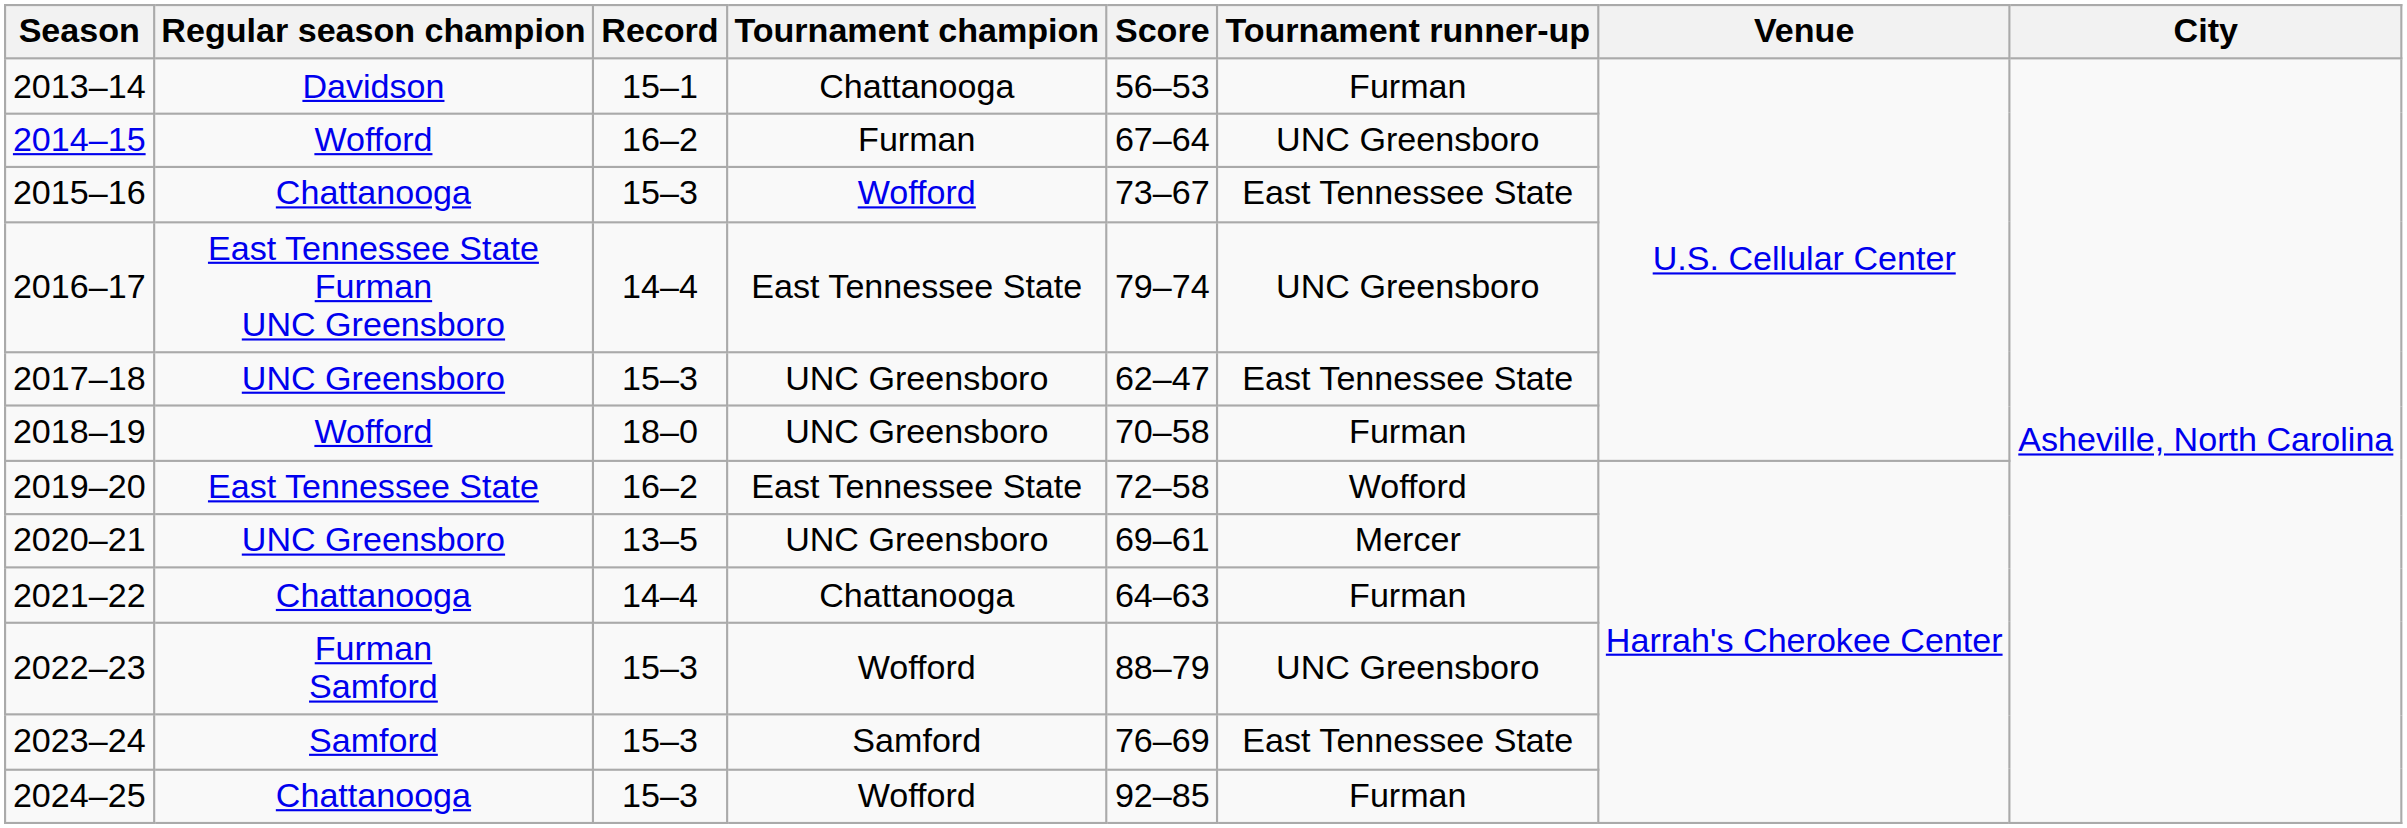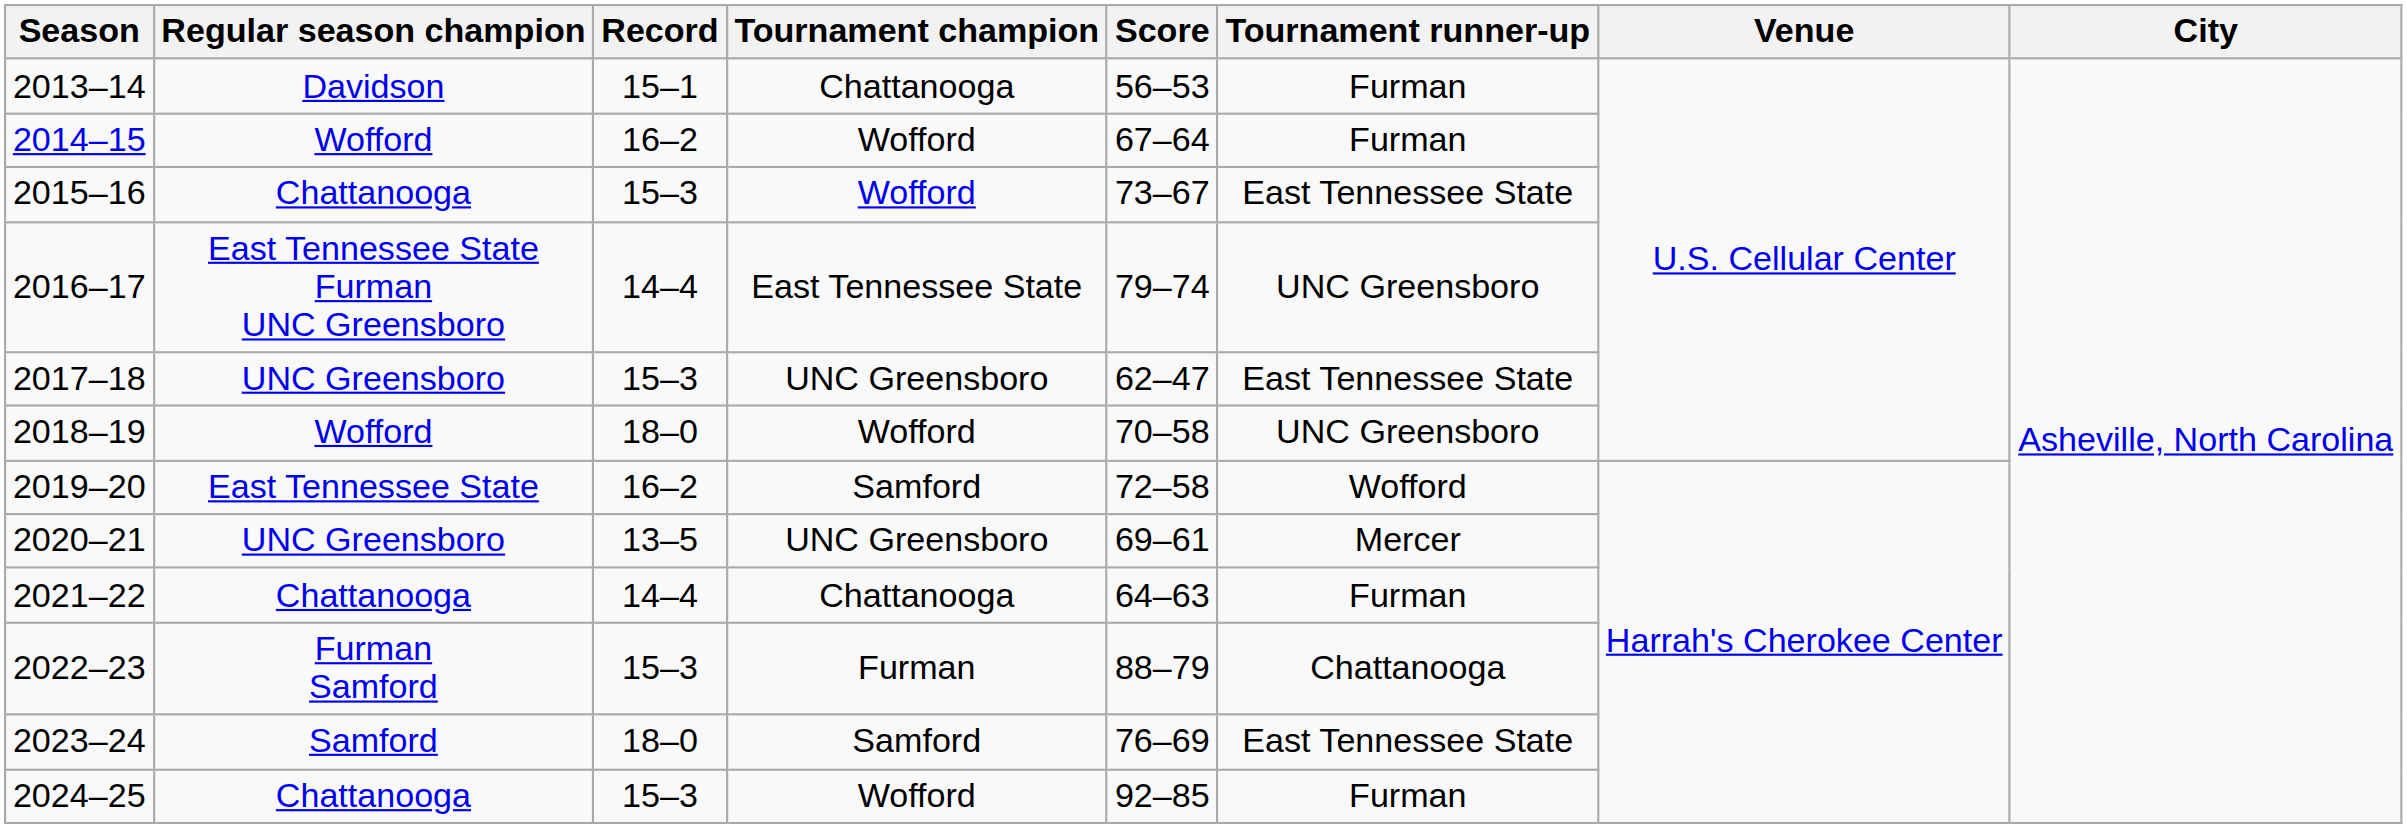(917, 139) Furman -> (917, 139) Wofford
(1408, 139) UNC Greensboro -> (1408, 139) Furman
(917, 432) UNC Greensboro -> (917, 432) Wofford
(1408, 432) Furman -> (1408, 432) UNC Greensboro
(917, 486) East Tennessee State -> (917, 486) Samford
(917, 667) Wofford -> (917, 667) Furman
(1408, 667) UNC Greensboro -> (1408, 667) Chattanooga
(660, 741) 15–3 -> (660, 741) 18–0
